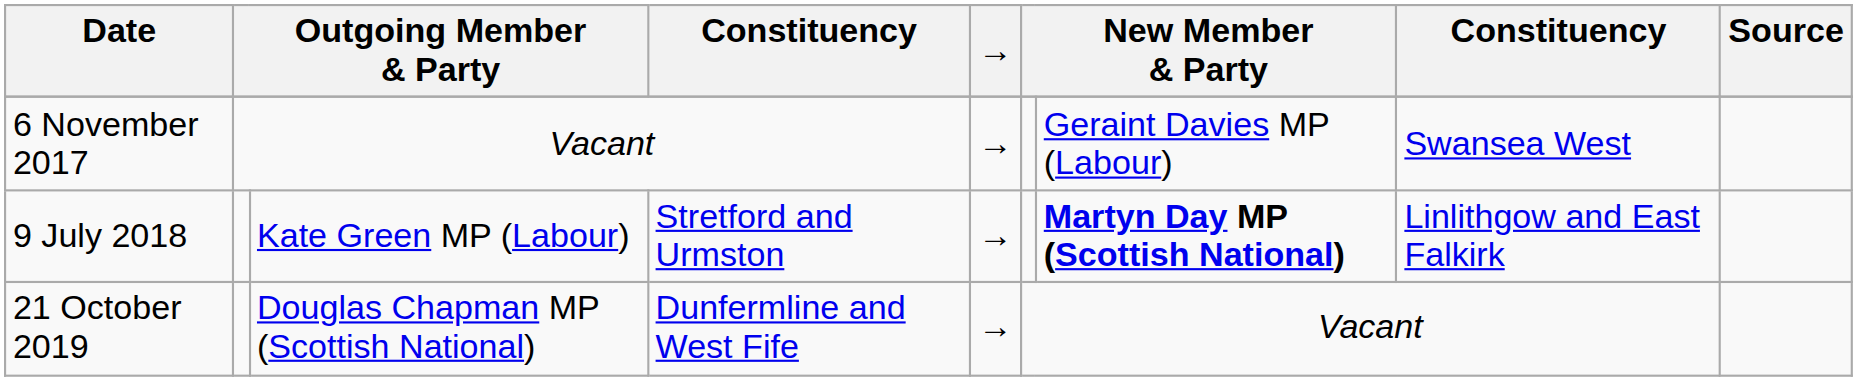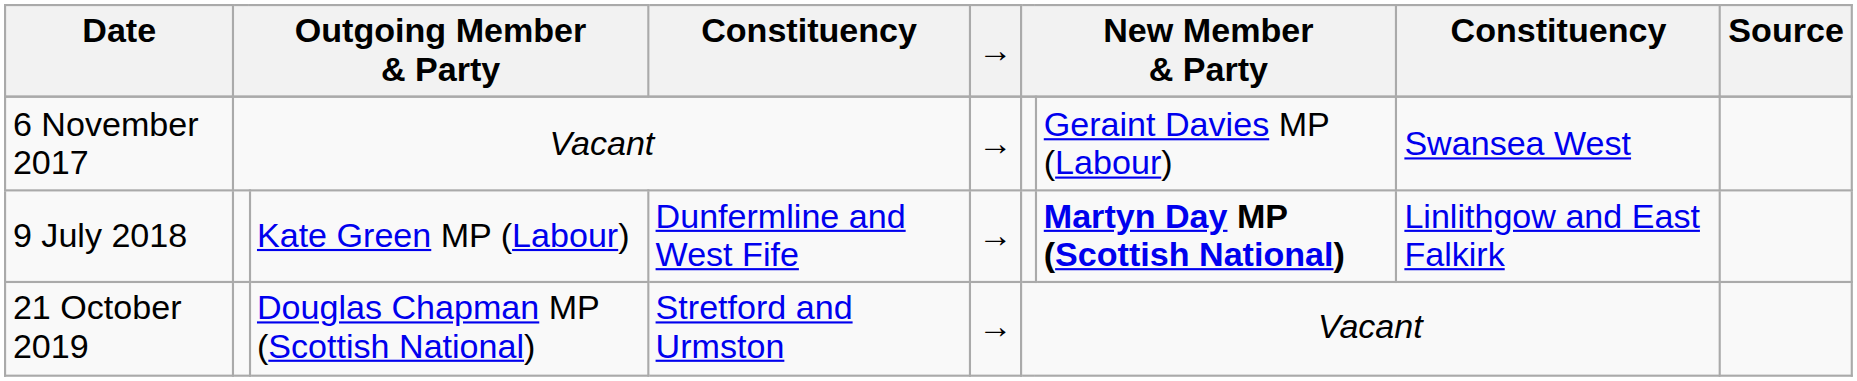(754, 235) Stretford and Urmston -> (781, 235) Dunfermline and West Fife
(781, 327) Dunfermline and West Fife -> (754, 327) Stretford and Urmston
